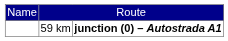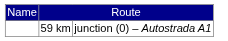(148, 28) bold -> (143, 28) normal
